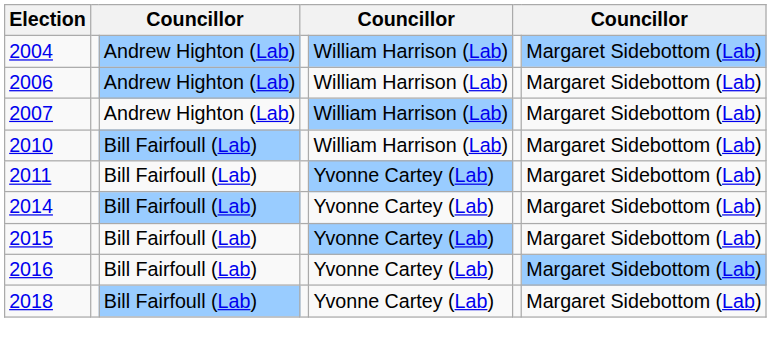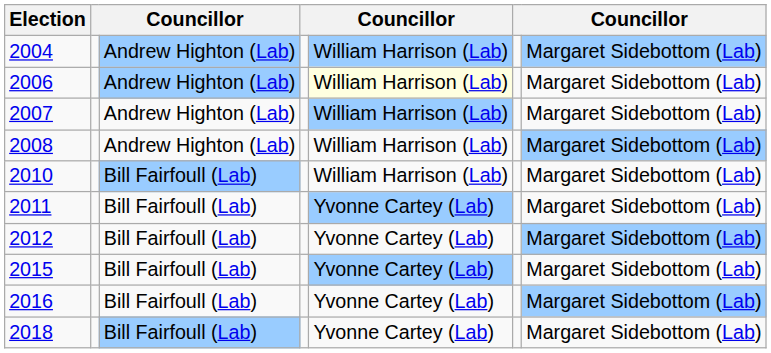(411, 82) no background -> (411, 82) lightyellow background
+ row: (31, 144)
+ row: (31, 238)
- row: (31, 207)
